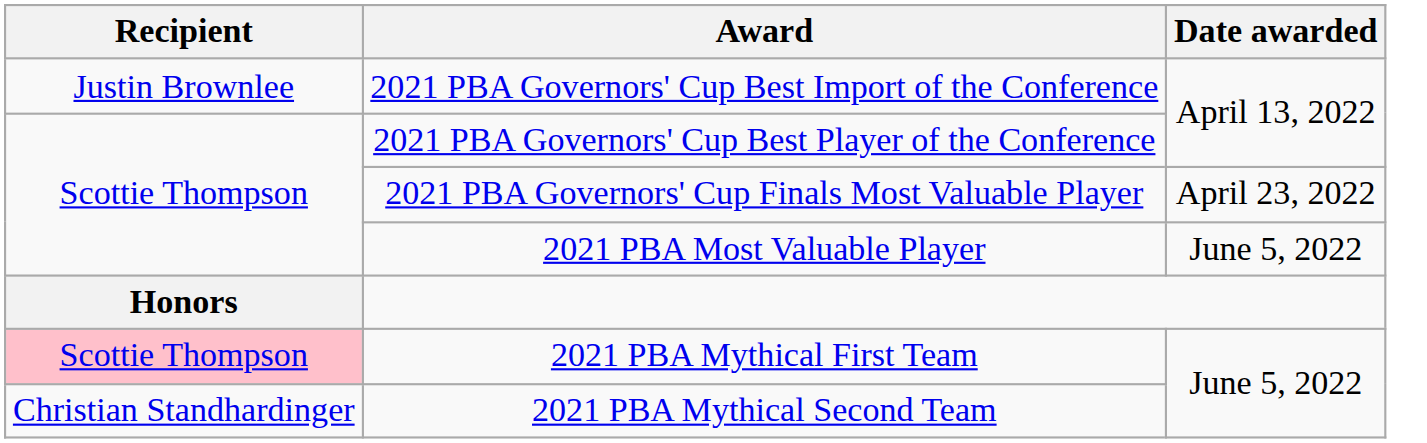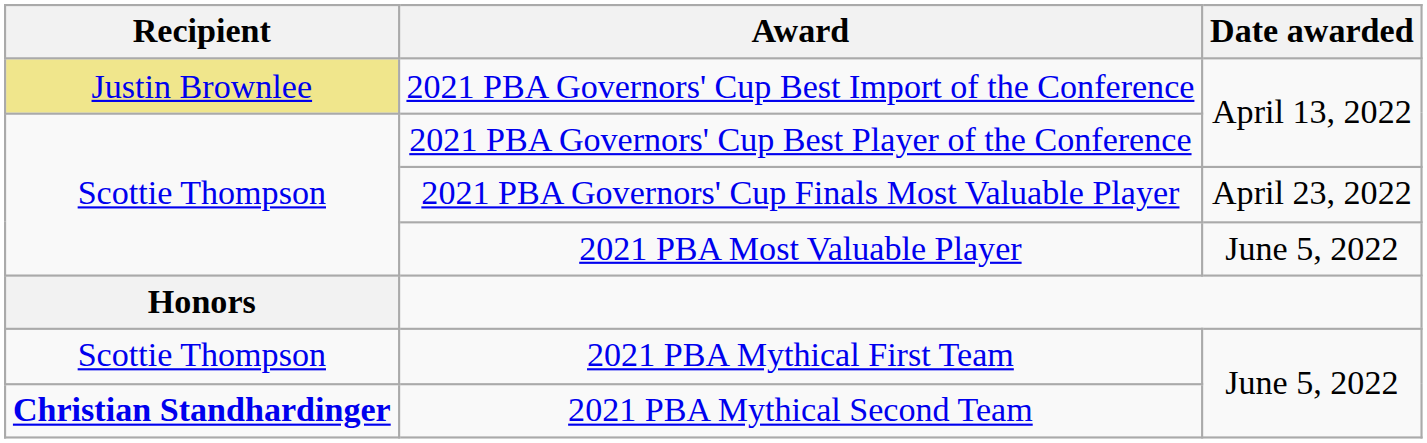(184, 85) no background -> (202, 85) khaki background
(184, 355) pink background -> (202, 355) no background
(184, 409) normal -> (202, 409) bold
